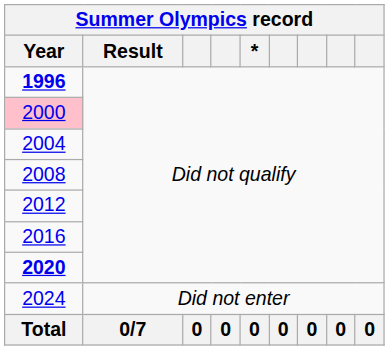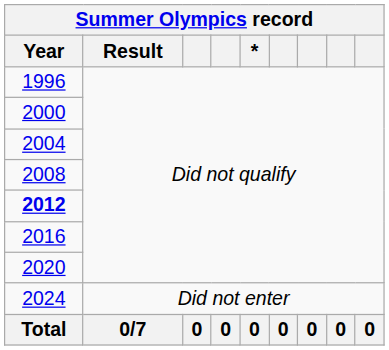(44, 81) bold -> (44, 81) normal
(44, 112) pink background -> (44, 112) no background
(44, 205) normal -> (44, 205) bold
(44, 267) bold -> (44, 267) normal
